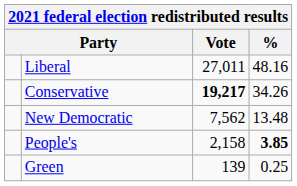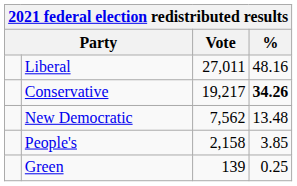(224, 92) bold -> (224, 92) normal
(270, 92) normal -> (270, 92) bold
(274, 142) bold -> (274, 142) normal
